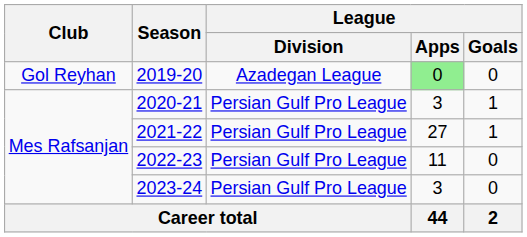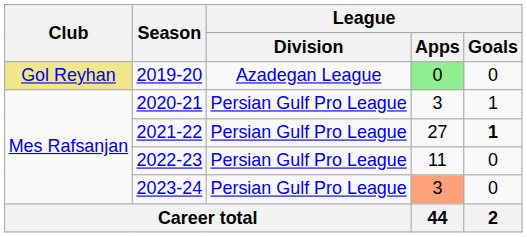(68, 75) no background -> (68, 75) khaki background
(493, 132) normal -> (493, 132) bold
(437, 189) no background -> (437, 189) lightsalmon background
